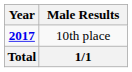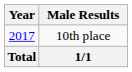(22, 35) bold -> (22, 35) normal
